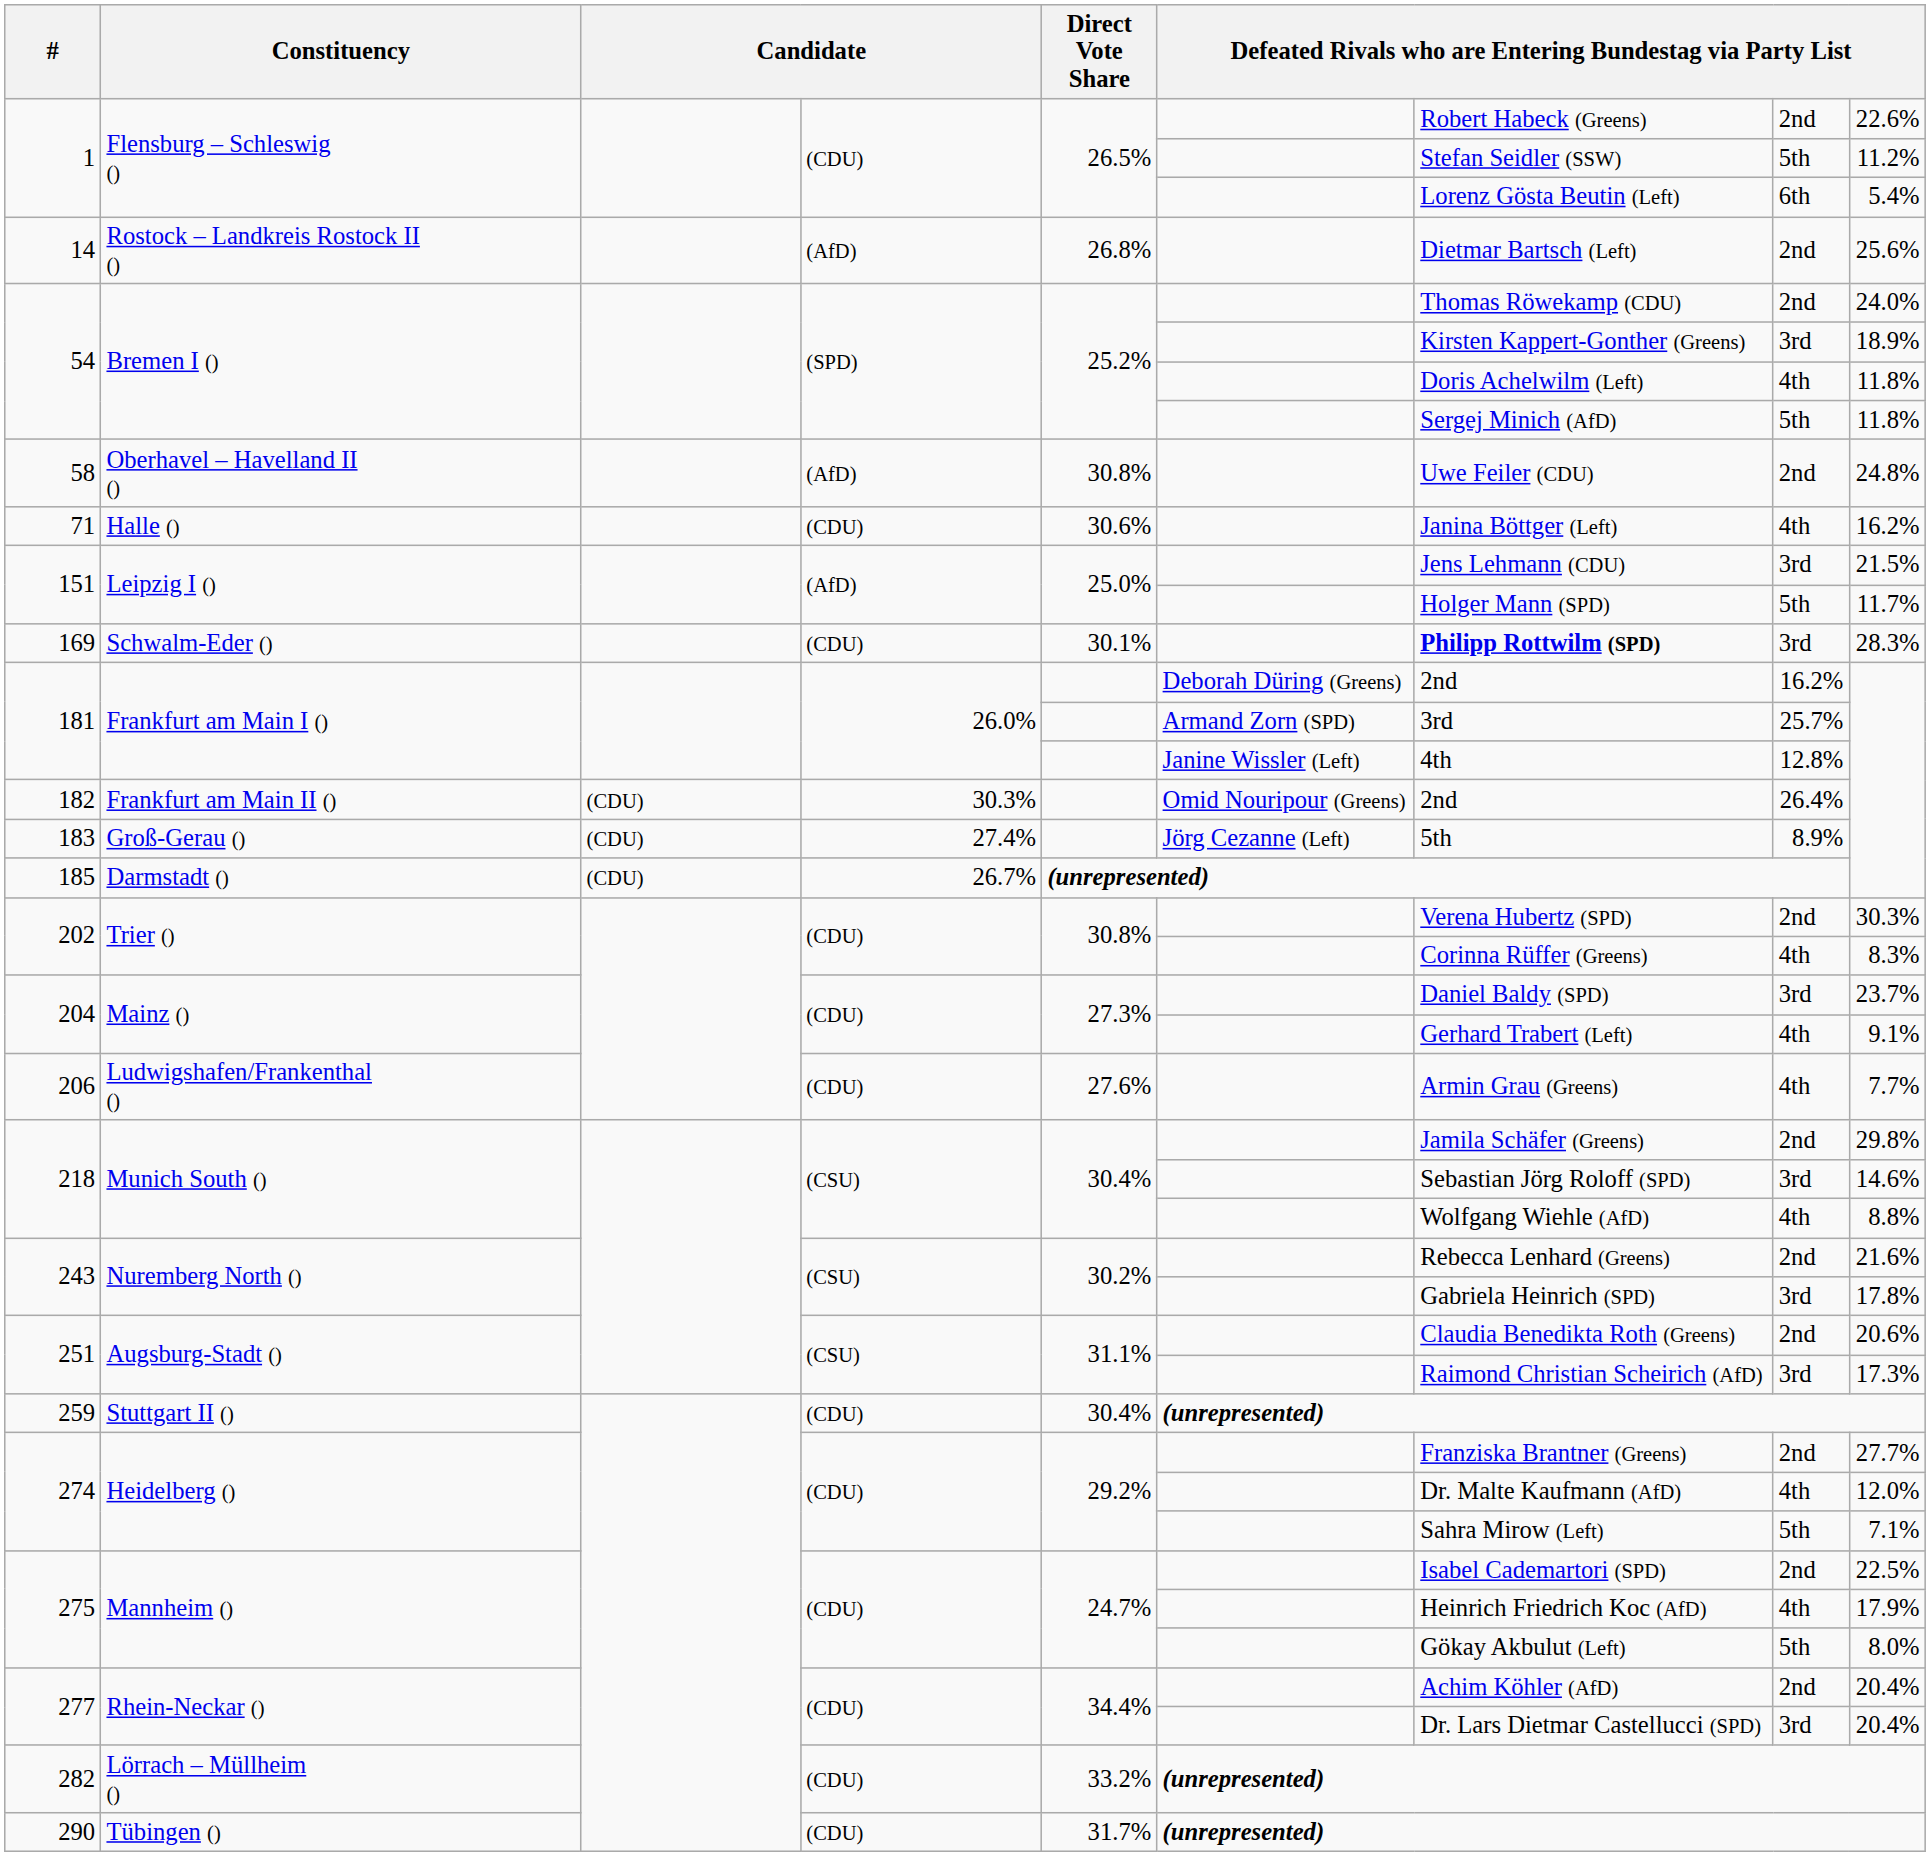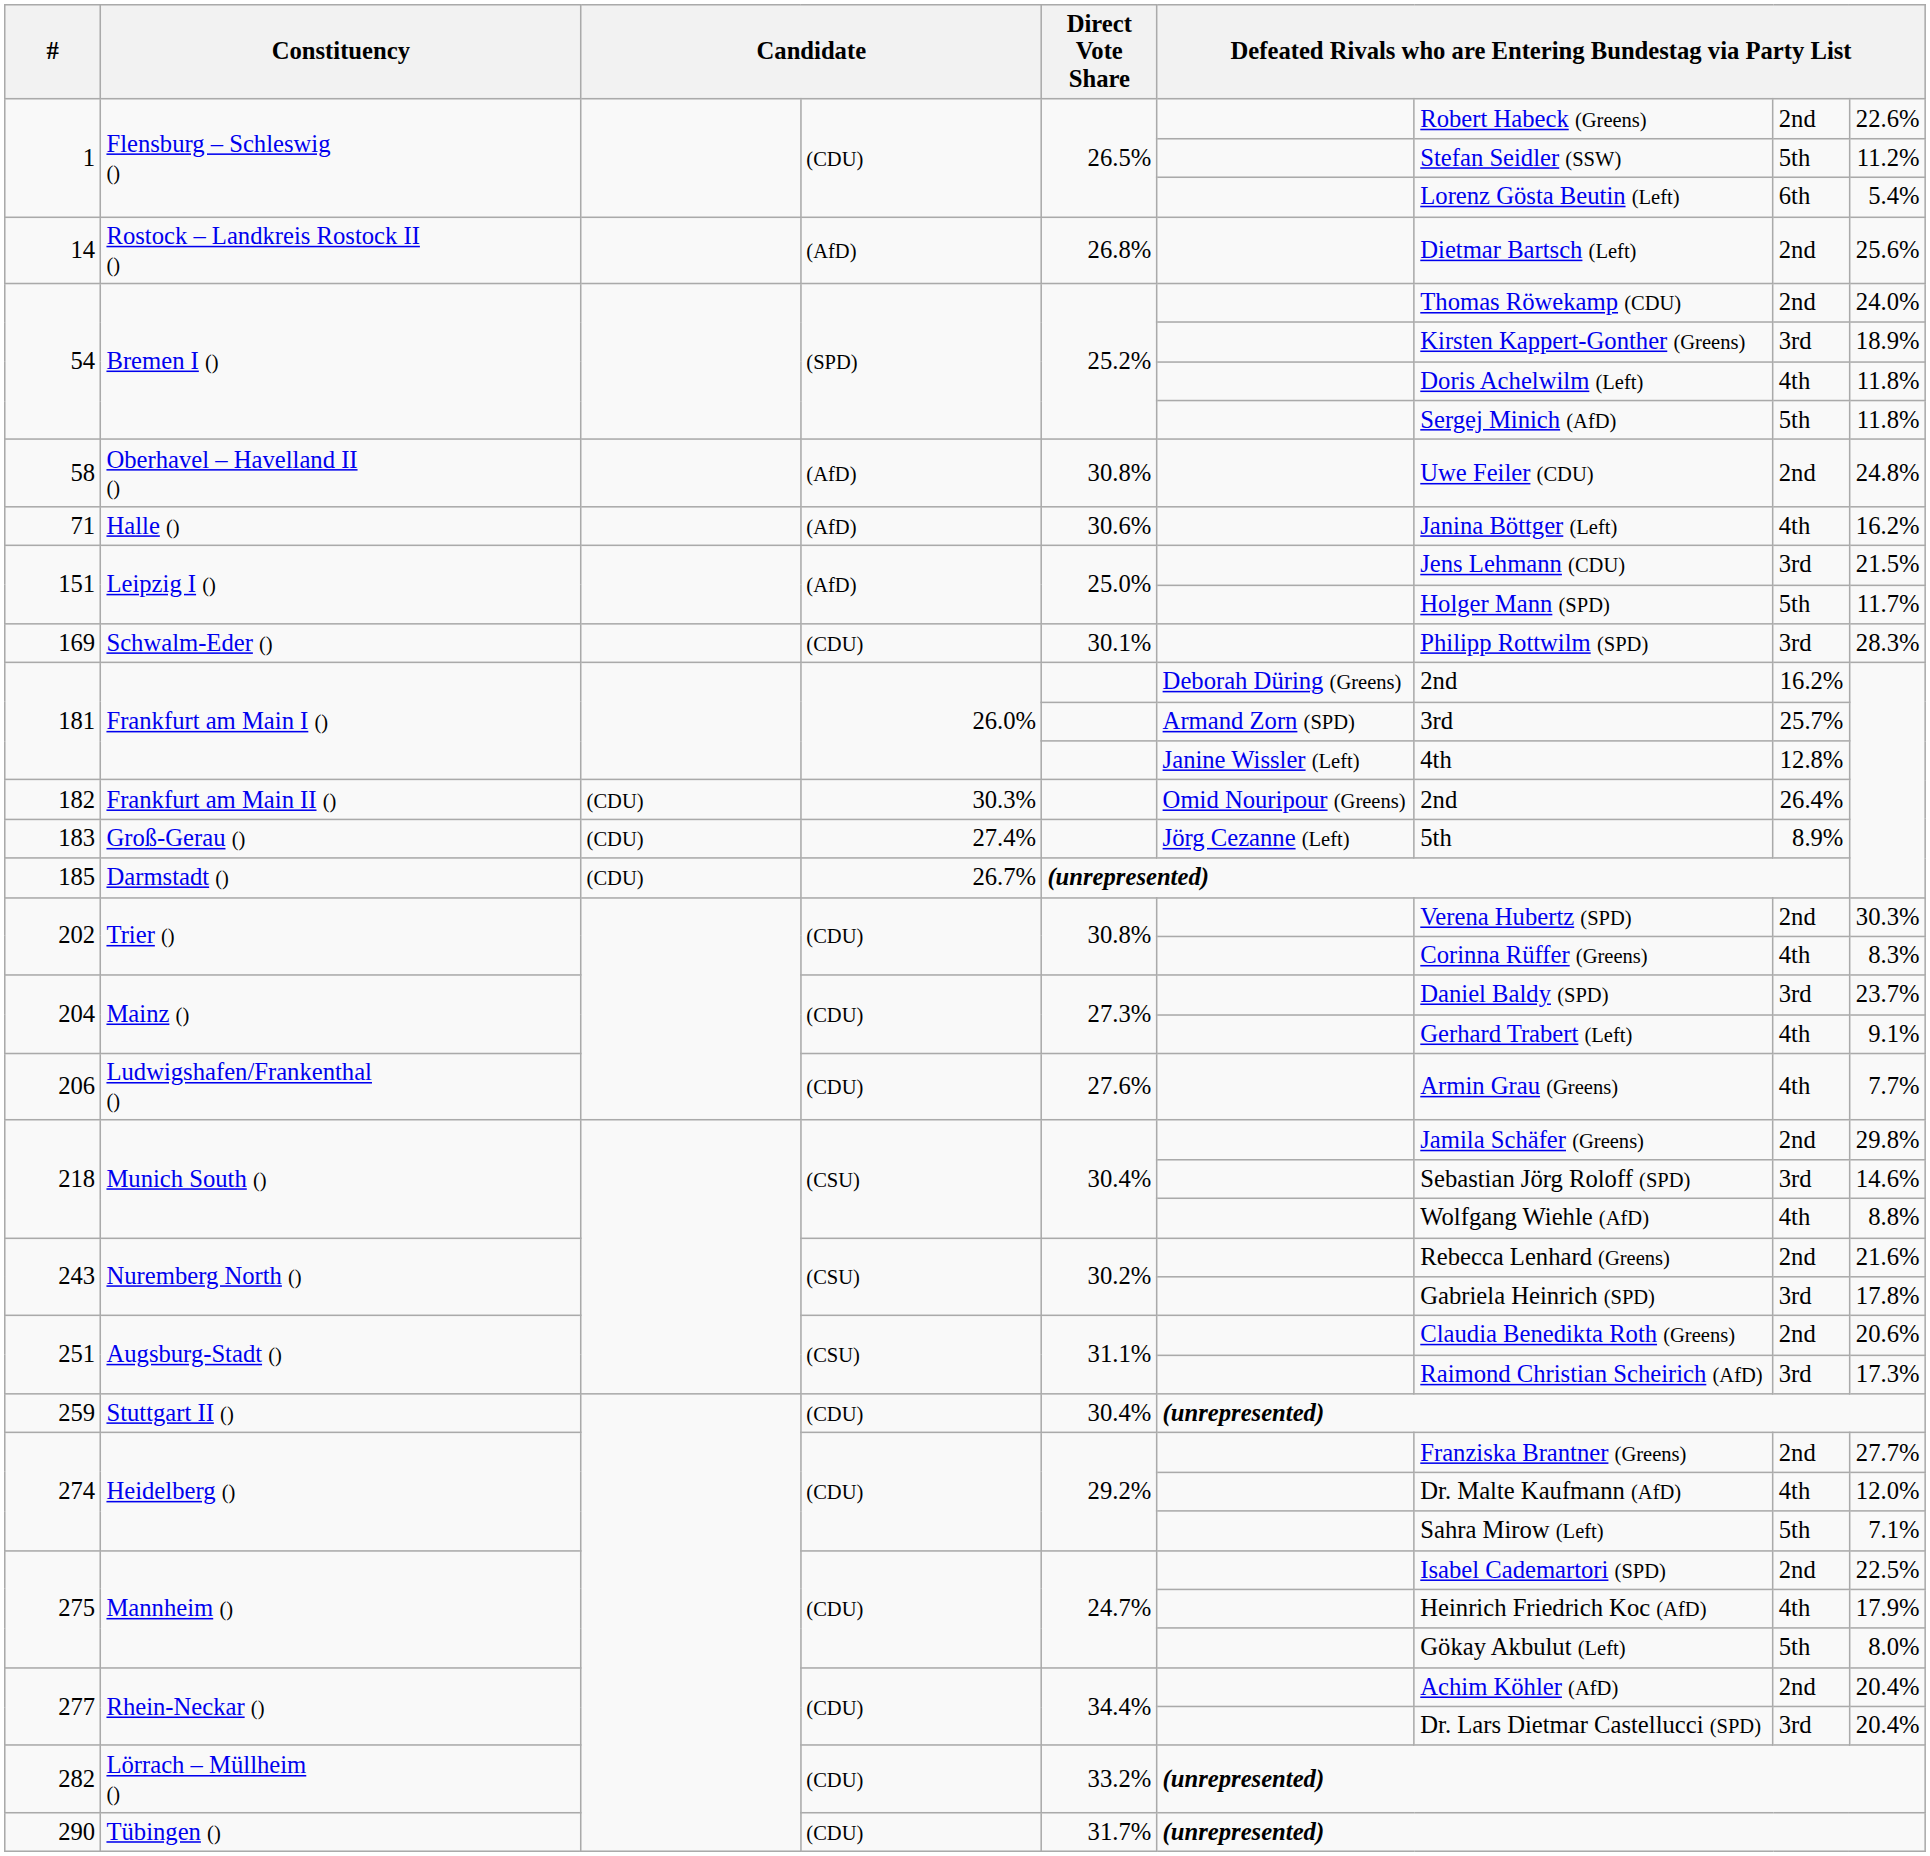(835, 527) (CDU) -> (831, 527) (AfD)
(1540, 642) bold -> (1534, 642) normal
